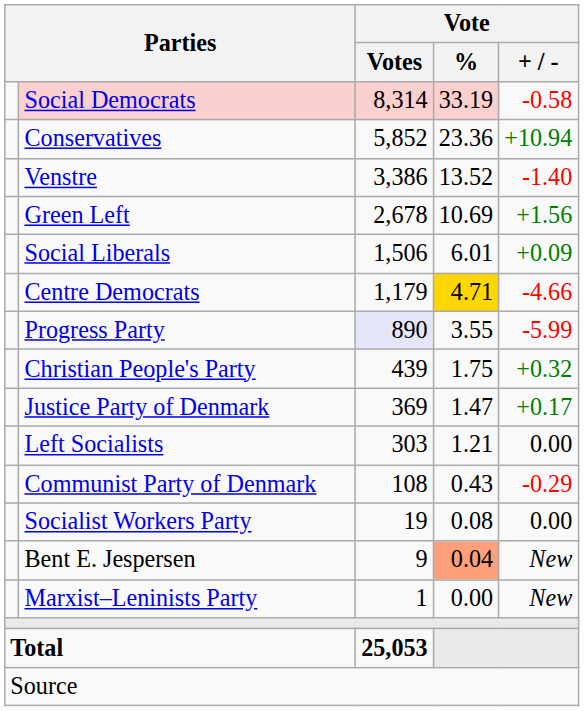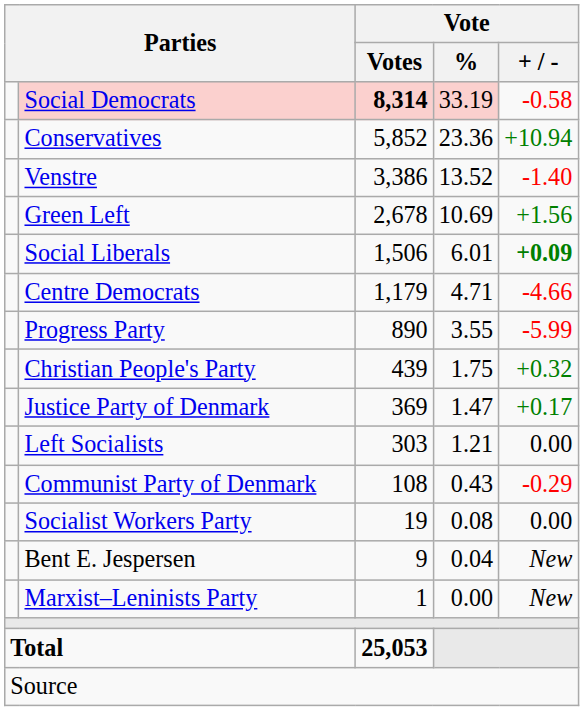(400, 100) normal -> (400, 100) bold
(544, 253) normal -> (544, 253) bold
(472, 291) gold background -> (472, 291) no background
(410, 330) lavender background -> (410, 330) no background
(472, 560) lightsalmon background -> (472, 560) no background
